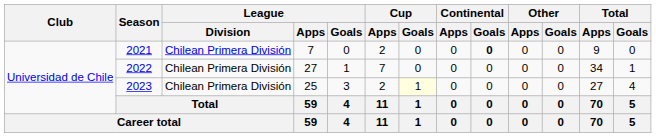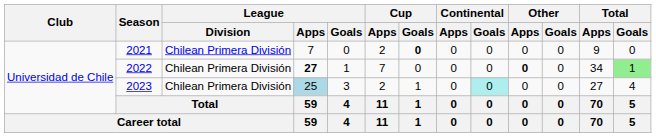(418, 50) normal -> (418, 50) bold
(489, 50) bold -> (489, 50) normal
(311, 68) normal -> (311, 68) bold
(525, 68) normal -> (525, 68) bold
(632, 68) no background -> (632, 68) lightgreen background
(311, 86) no background -> (311, 86) lightblue background
(418, 86) lightyellow background -> (418, 86) no background
(489, 86) no background -> (489, 86) paleturquoise background
